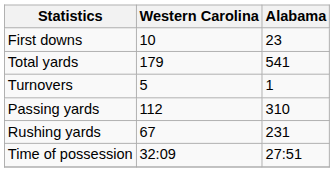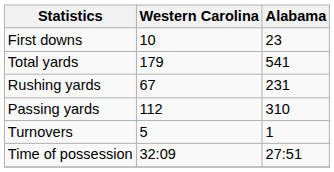rows swapped: (54, 132) <-> (40, 85)
